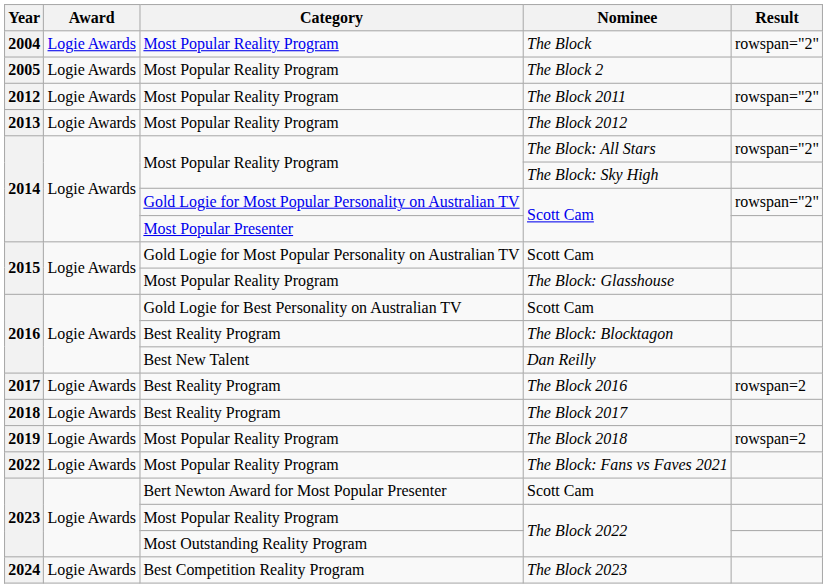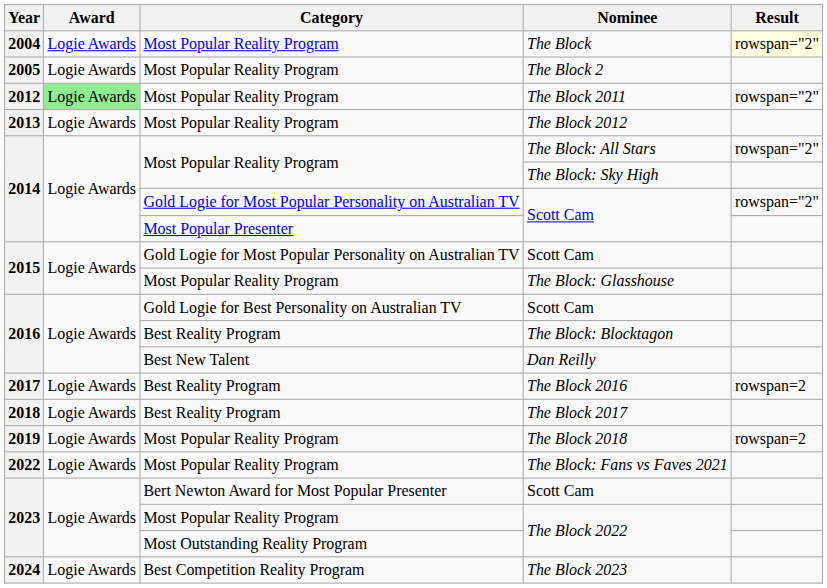(777, 44) no background -> (777, 44) lightyellow background
(92, 96) no background -> (92, 96) lightgreen background
